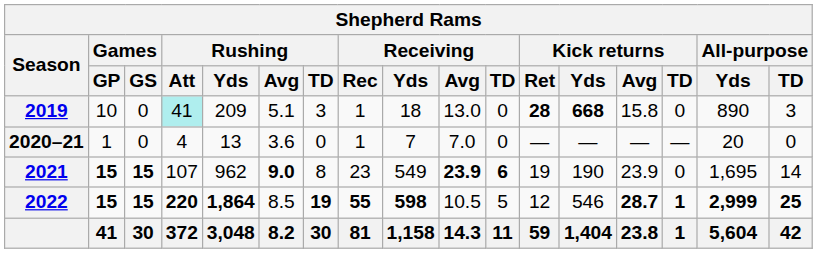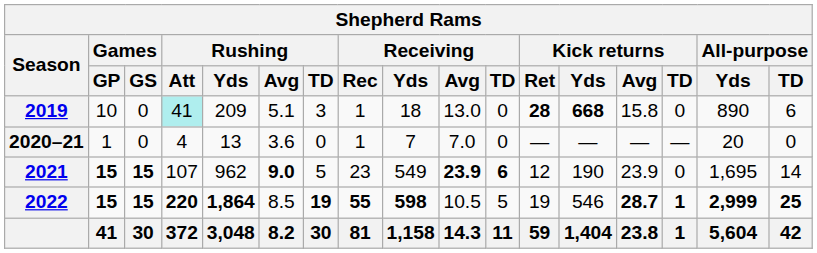(791, 111) 3 -> (791, 111) 6
(321, 171) 8 -> (321, 171) 5
(540, 171) 19 -> (540, 171) 12
(540, 202) 12 -> (540, 202) 19
